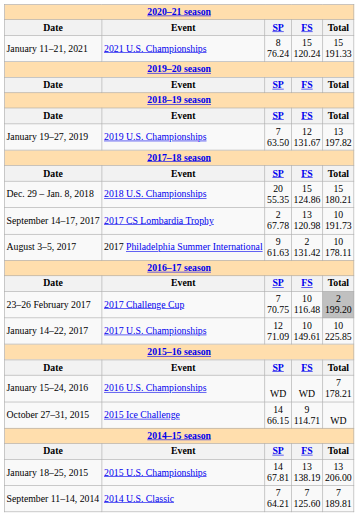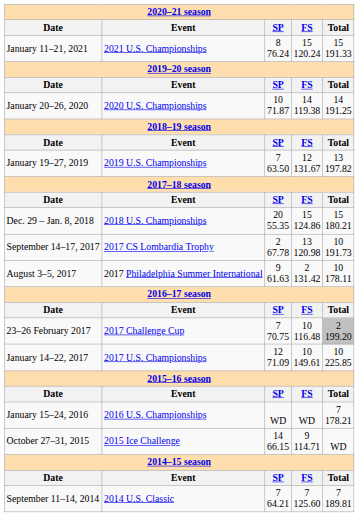+ row: (47, 106)
- row: (47, 472)
